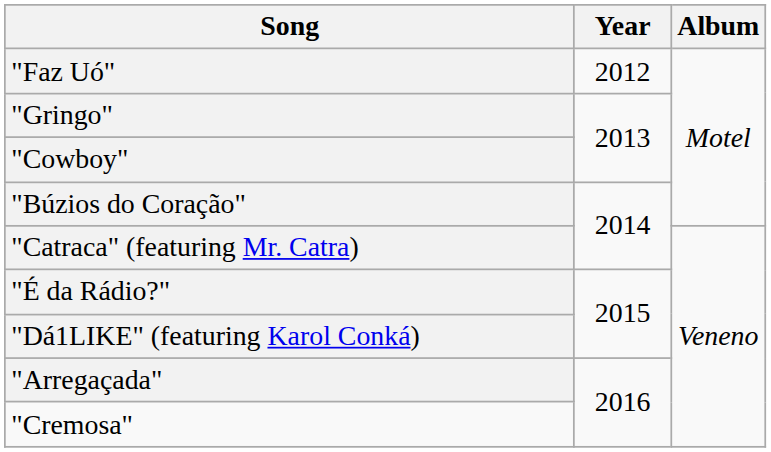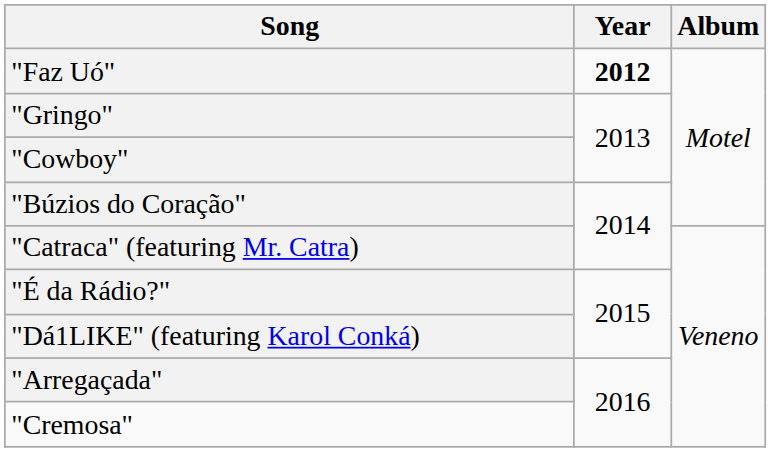(623, 70) normal -> (623, 70) bold
